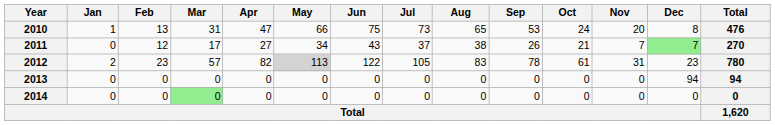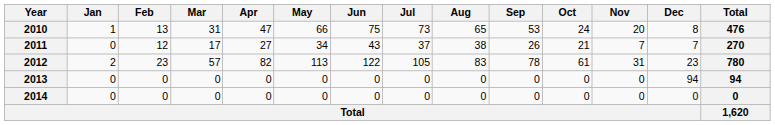(695, 46) lightgreen background -> (695, 46) no background
(319, 63) lightgrey background -> (319, 63) no background
(218, 96) lightgreen background -> (218, 96) no background
